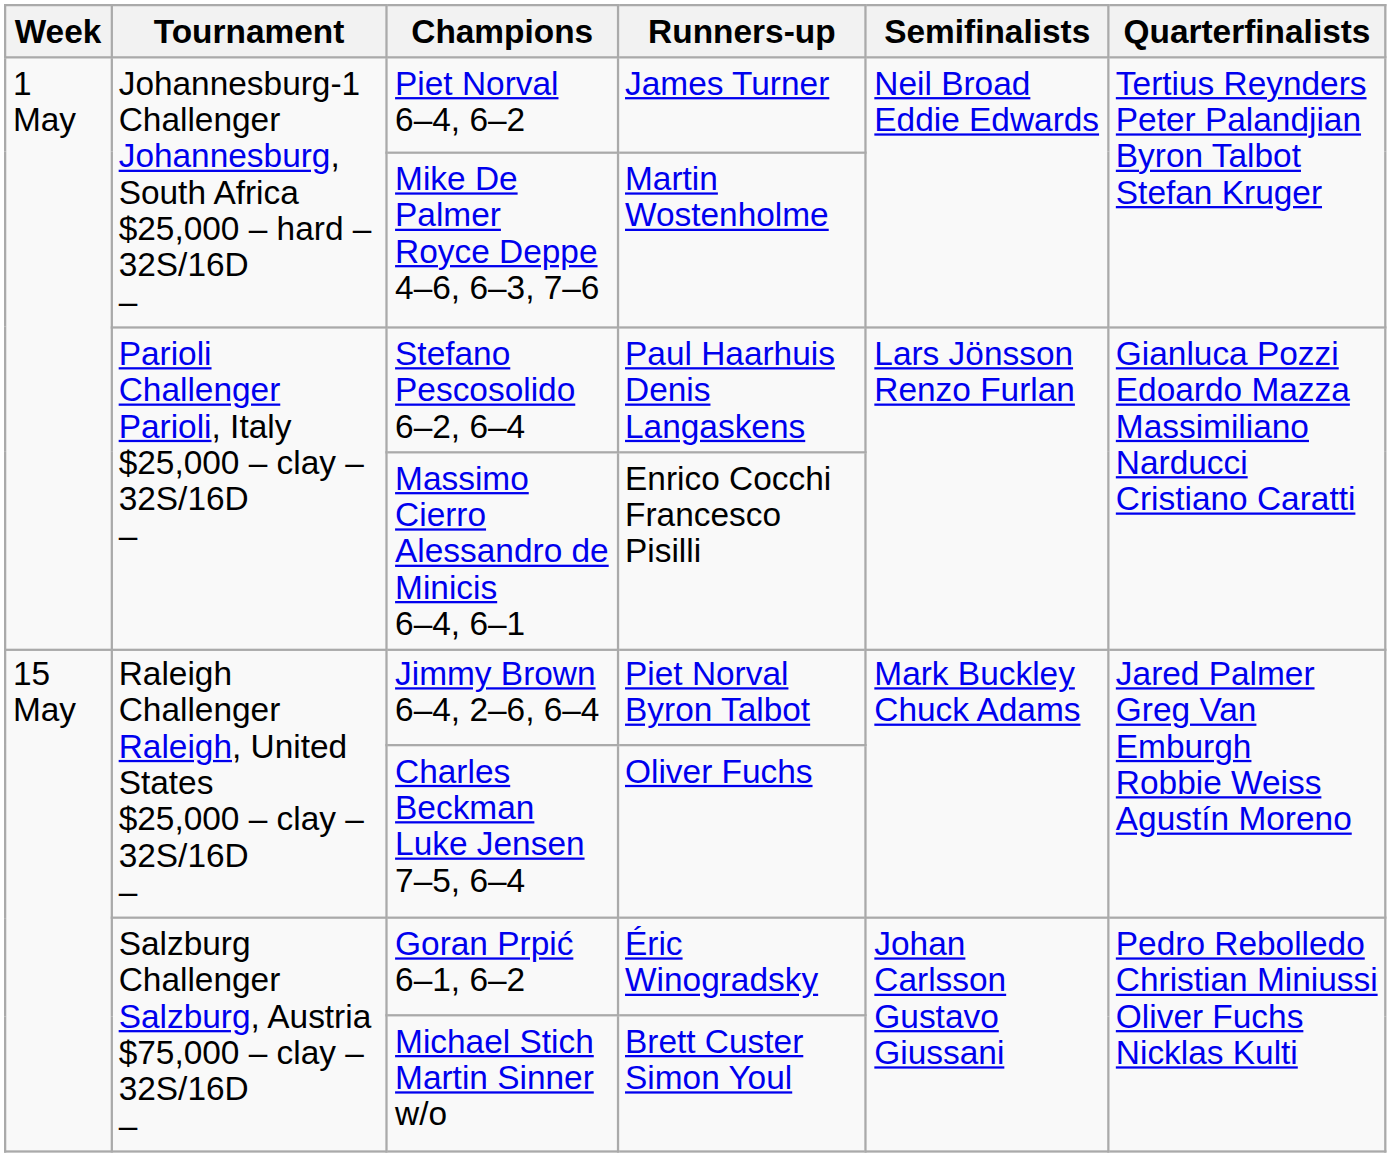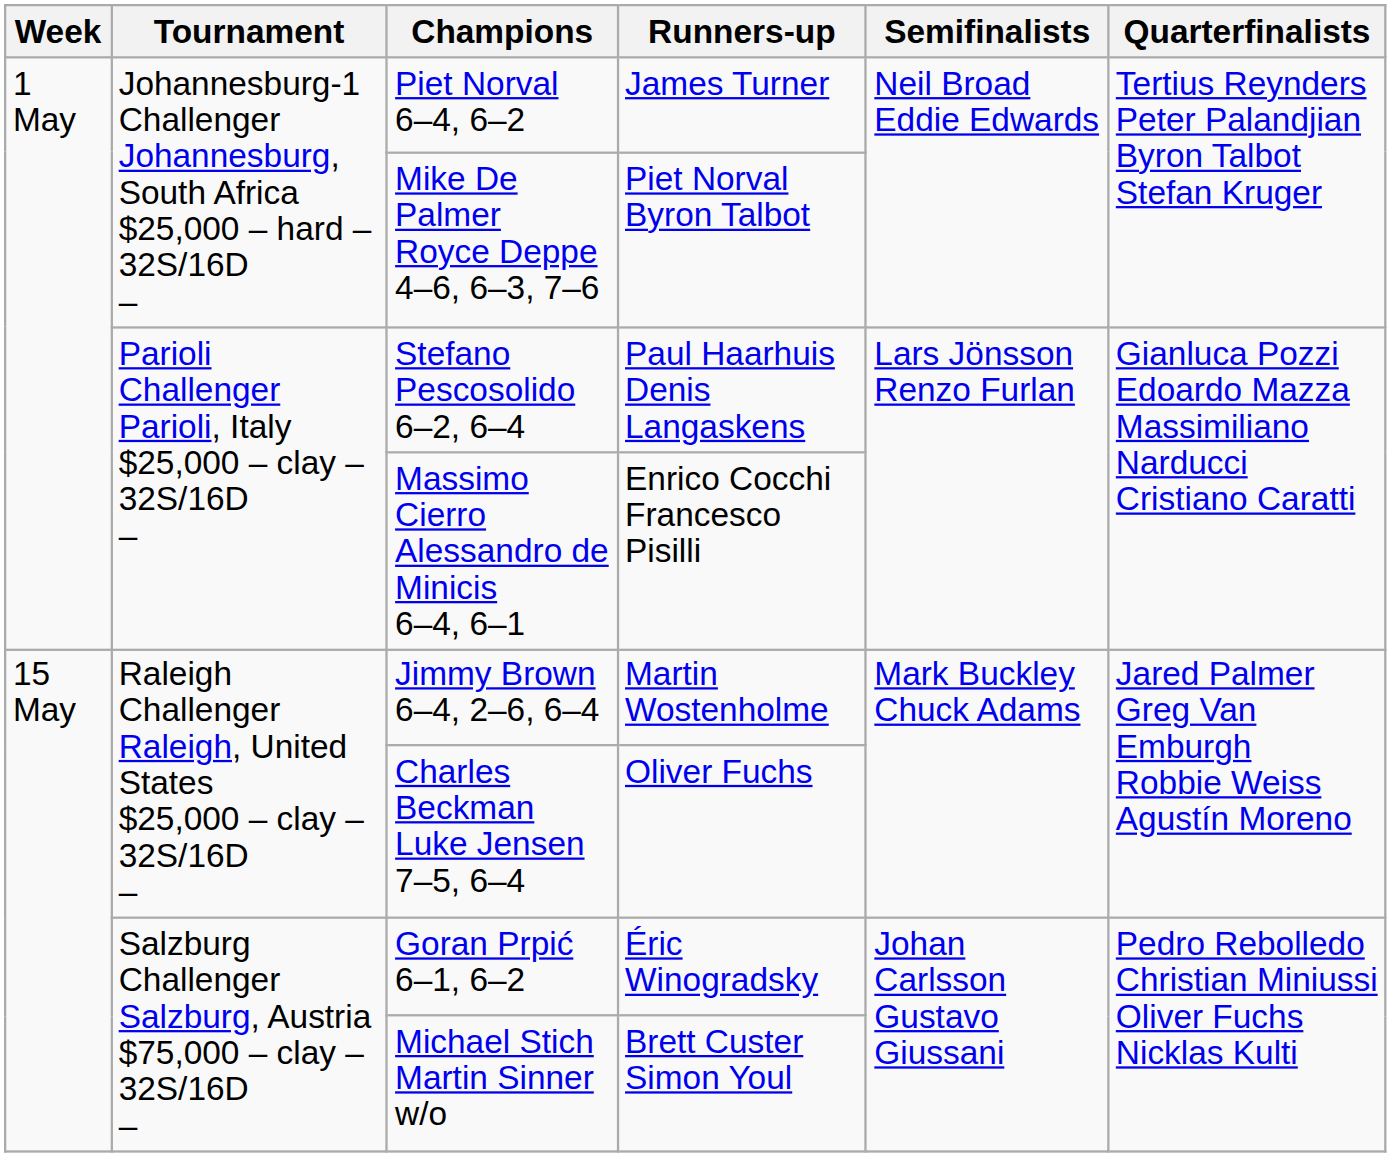(727, 196) Martin Wostenholme -> (718, 196) Piet Norval Byron Talbot
(718, 693) Piet Norval Byron Talbot -> (727, 693) Martin Wostenholme
